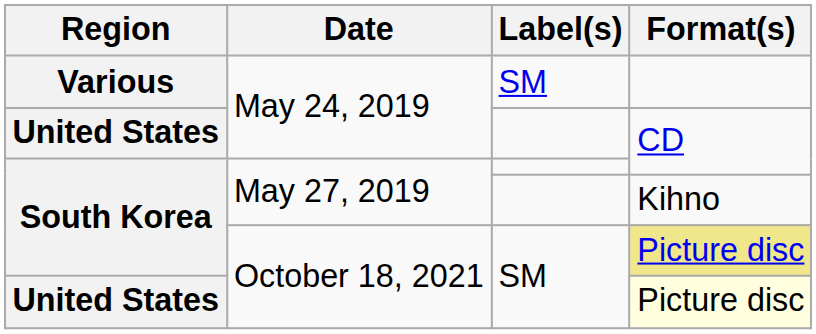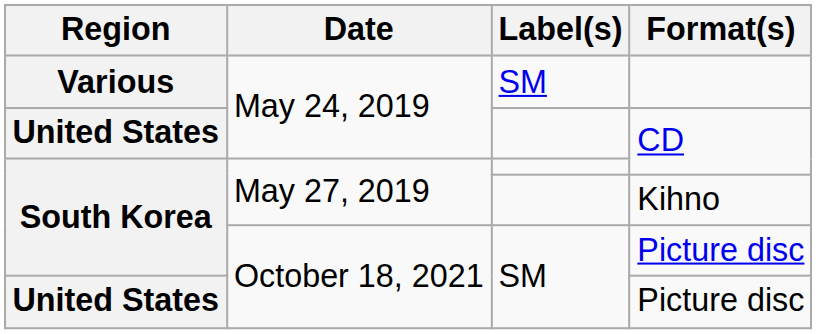(721, 250) khaki background -> (721, 250) no background
(721, 301) lightyellow background -> (721, 301) no background
